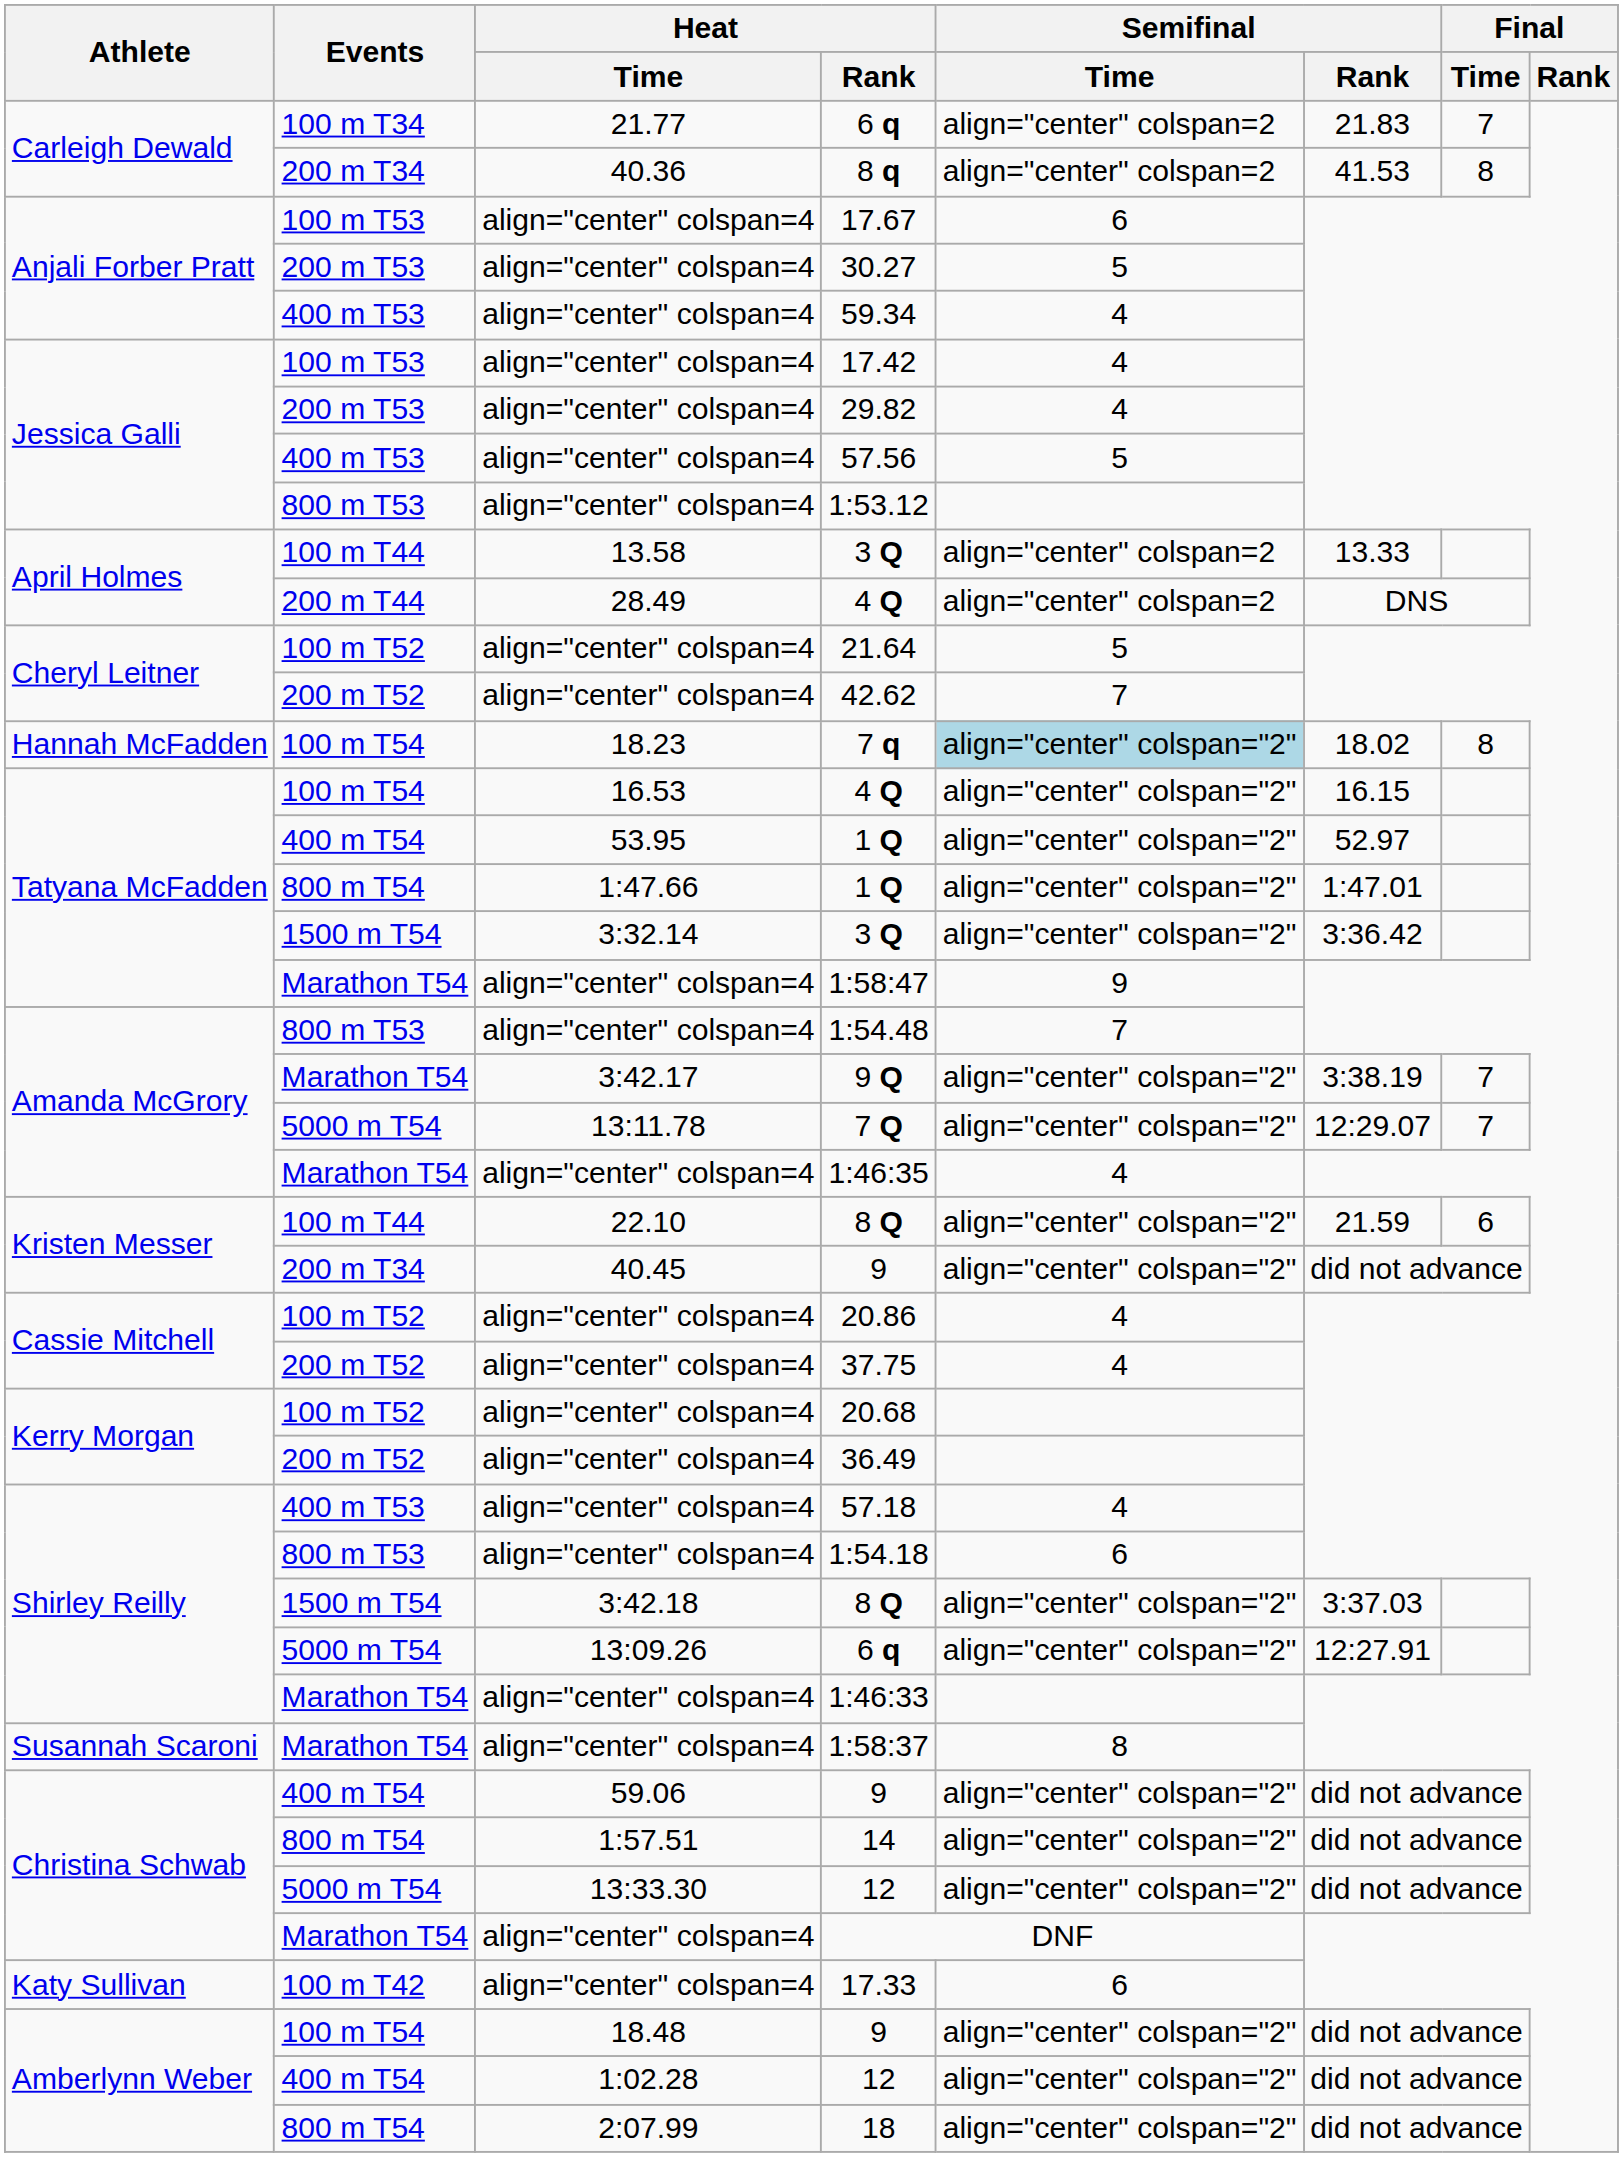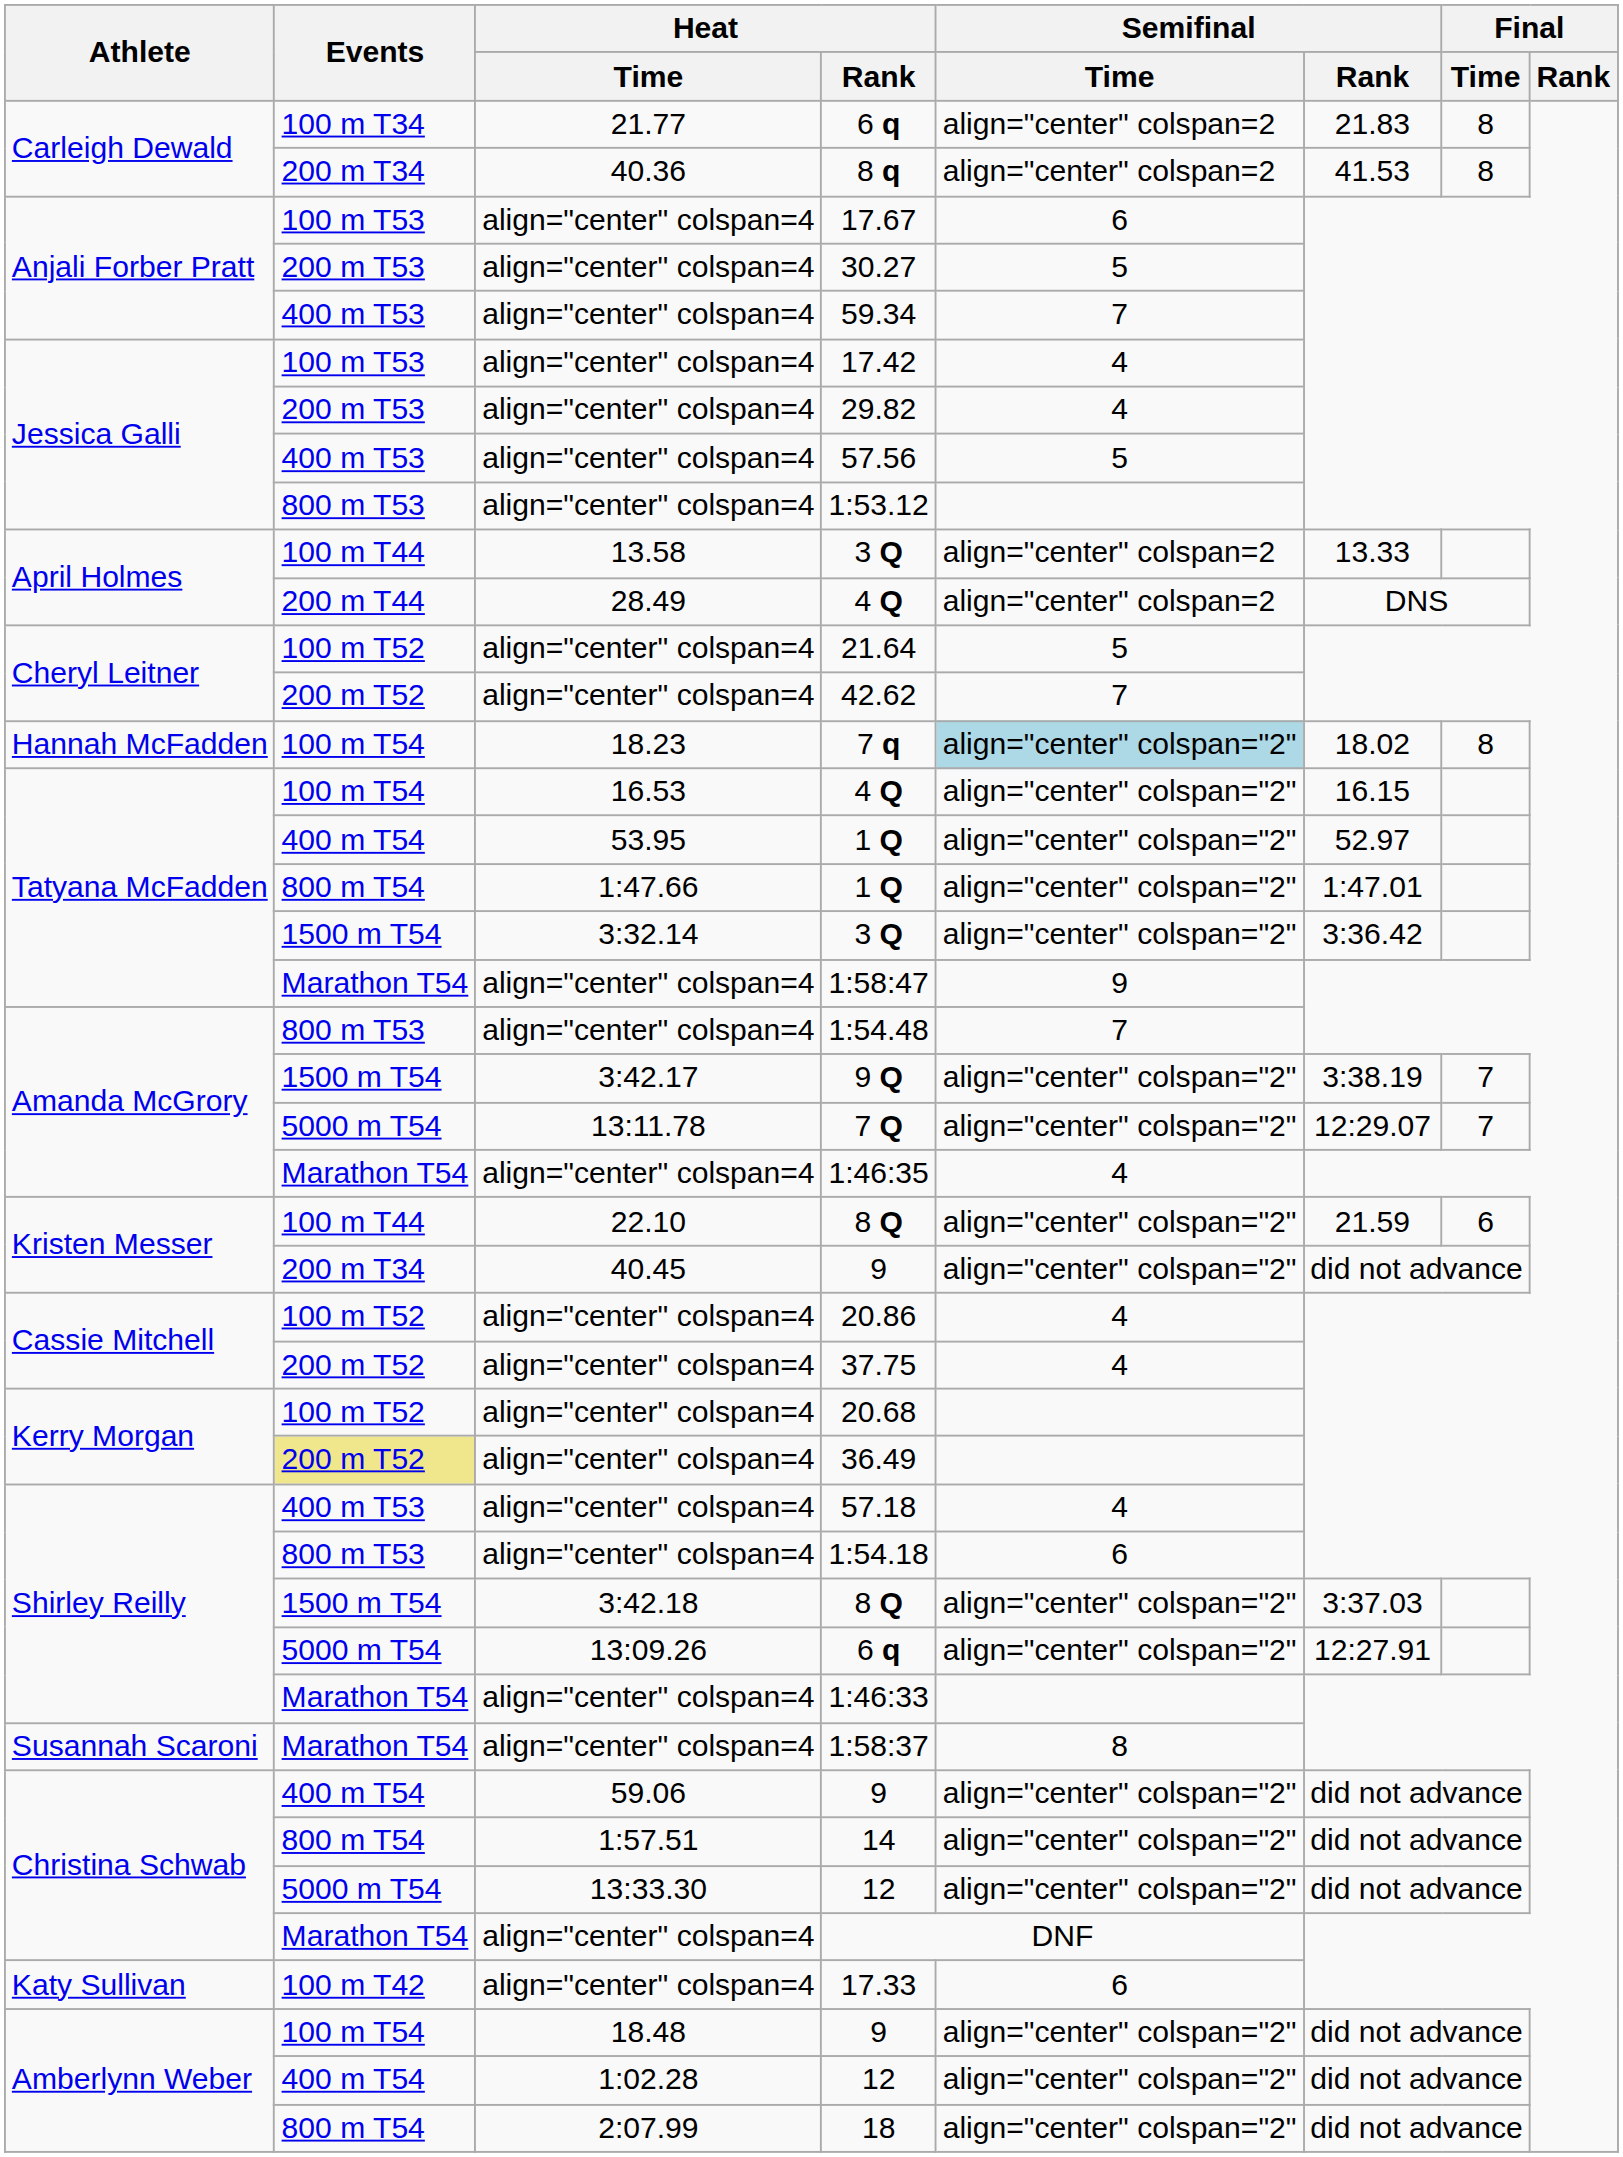(1486, 123) 7 -> (1486, 123) 8
(1120, 314) 4 -> (1120, 314) 7
(375, 1077) Marathon T54 -> (362, 1077) 1500 m T54
(353, 1459) no background -> (353, 1459) khaki background
